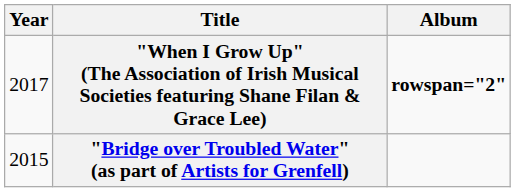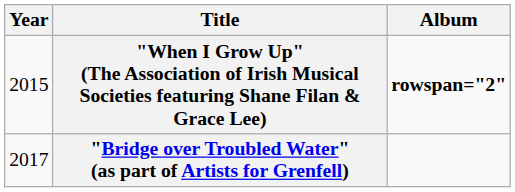(29, 84) 2017 -> (29, 84) 2015
(29, 160) 2015 -> (29, 160) 2017
